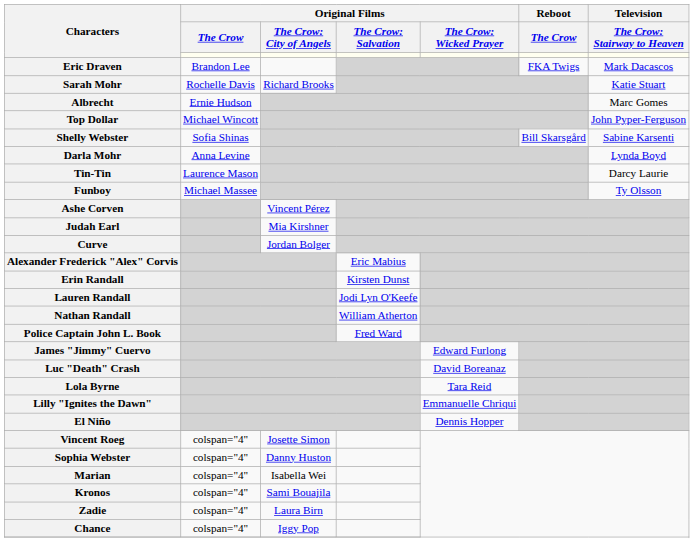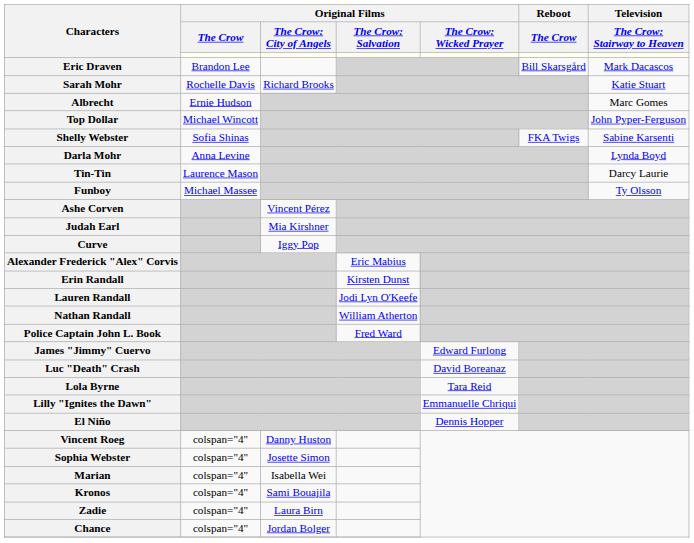(554, 66) FKA Twigs -> (554, 66) Bill Skarsgård
(554, 137) Bill Skarsgård -> (554, 137) FKA Twigs
(298, 244) Jordan Bolger -> (298, 244) Iggy Pop
(298, 439) Josette Simon -> (298, 439) Danny Huston
(298, 457) Danny Huston -> (298, 457) Josette Simon
(298, 528) Iggy Pop -> (298, 528) Jordan Bolger
